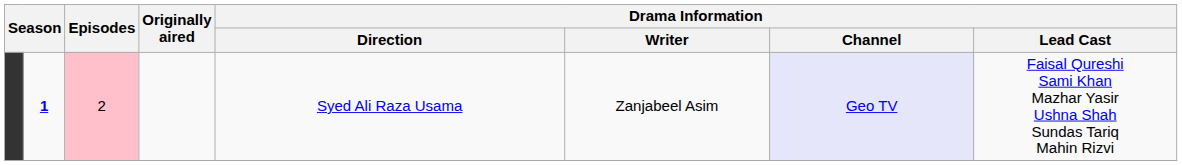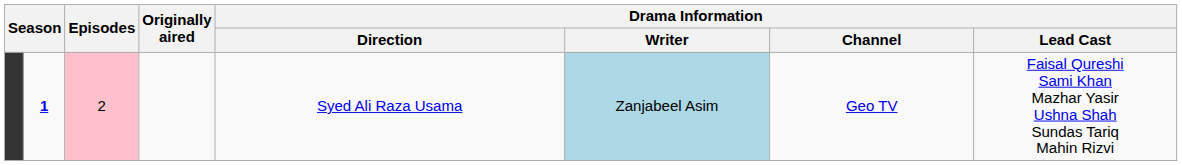(667, 106) no background -> (667, 106) lightblue background
(872, 106) lavender background -> (872, 106) no background
